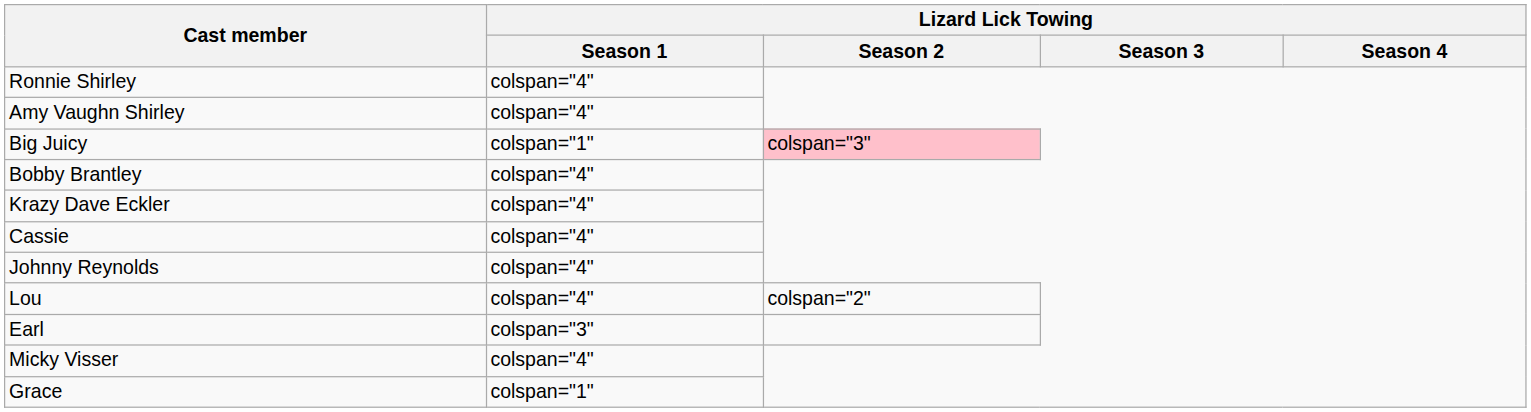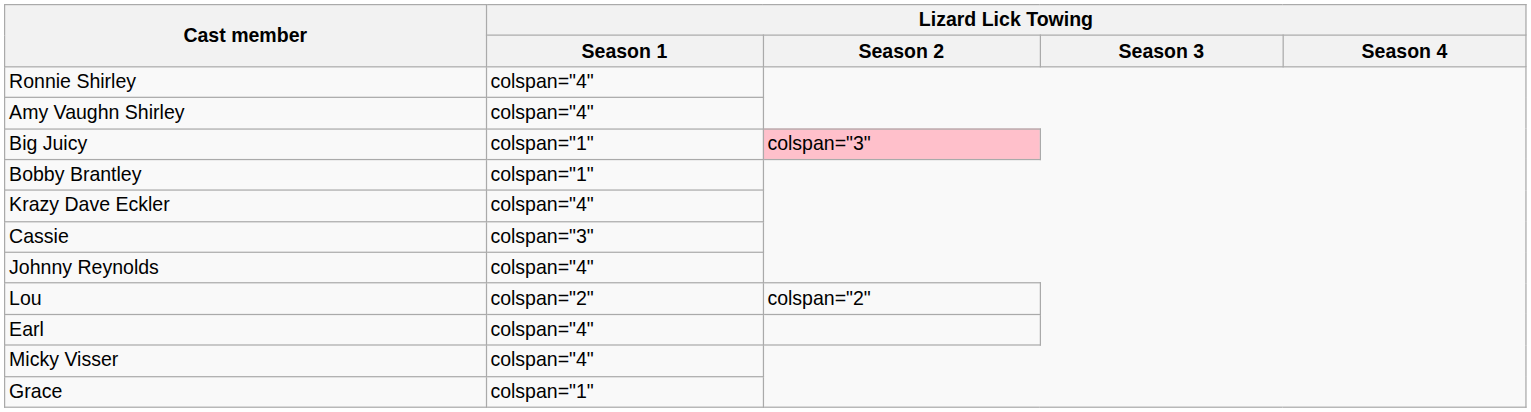(542, 174) colspan="4" -> (542, 174) colspan="1"
(542, 236) colspan="4" -> (542, 236) colspan="3"
(542, 298) colspan="4" -> (542, 298) colspan="2"
(542, 329) colspan="3" -> (542, 329) colspan="4"
